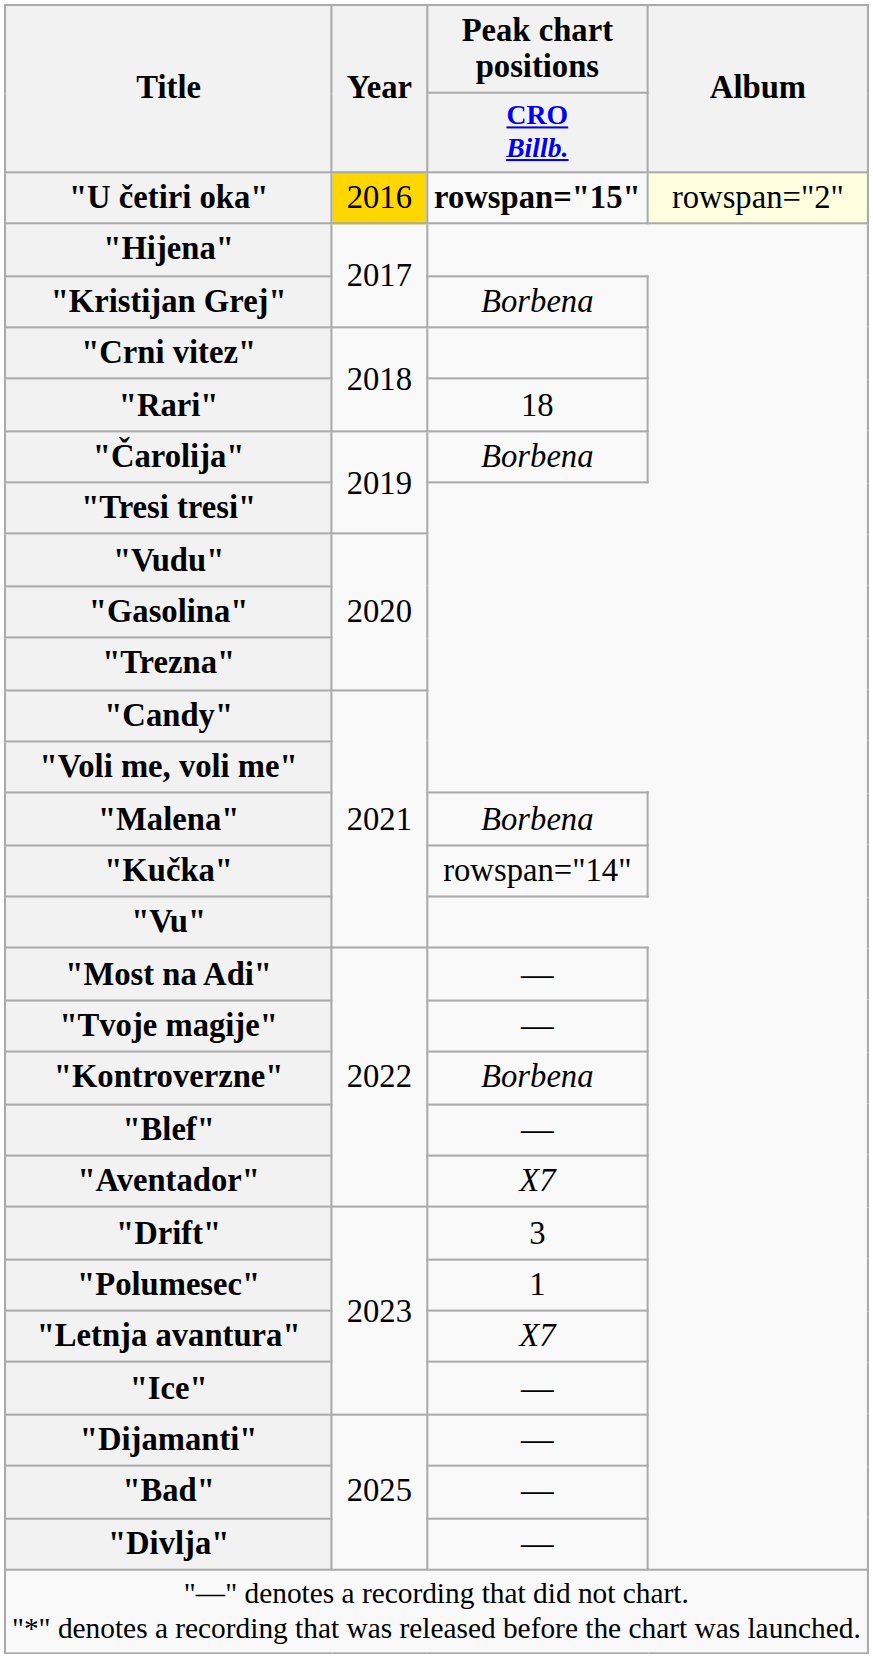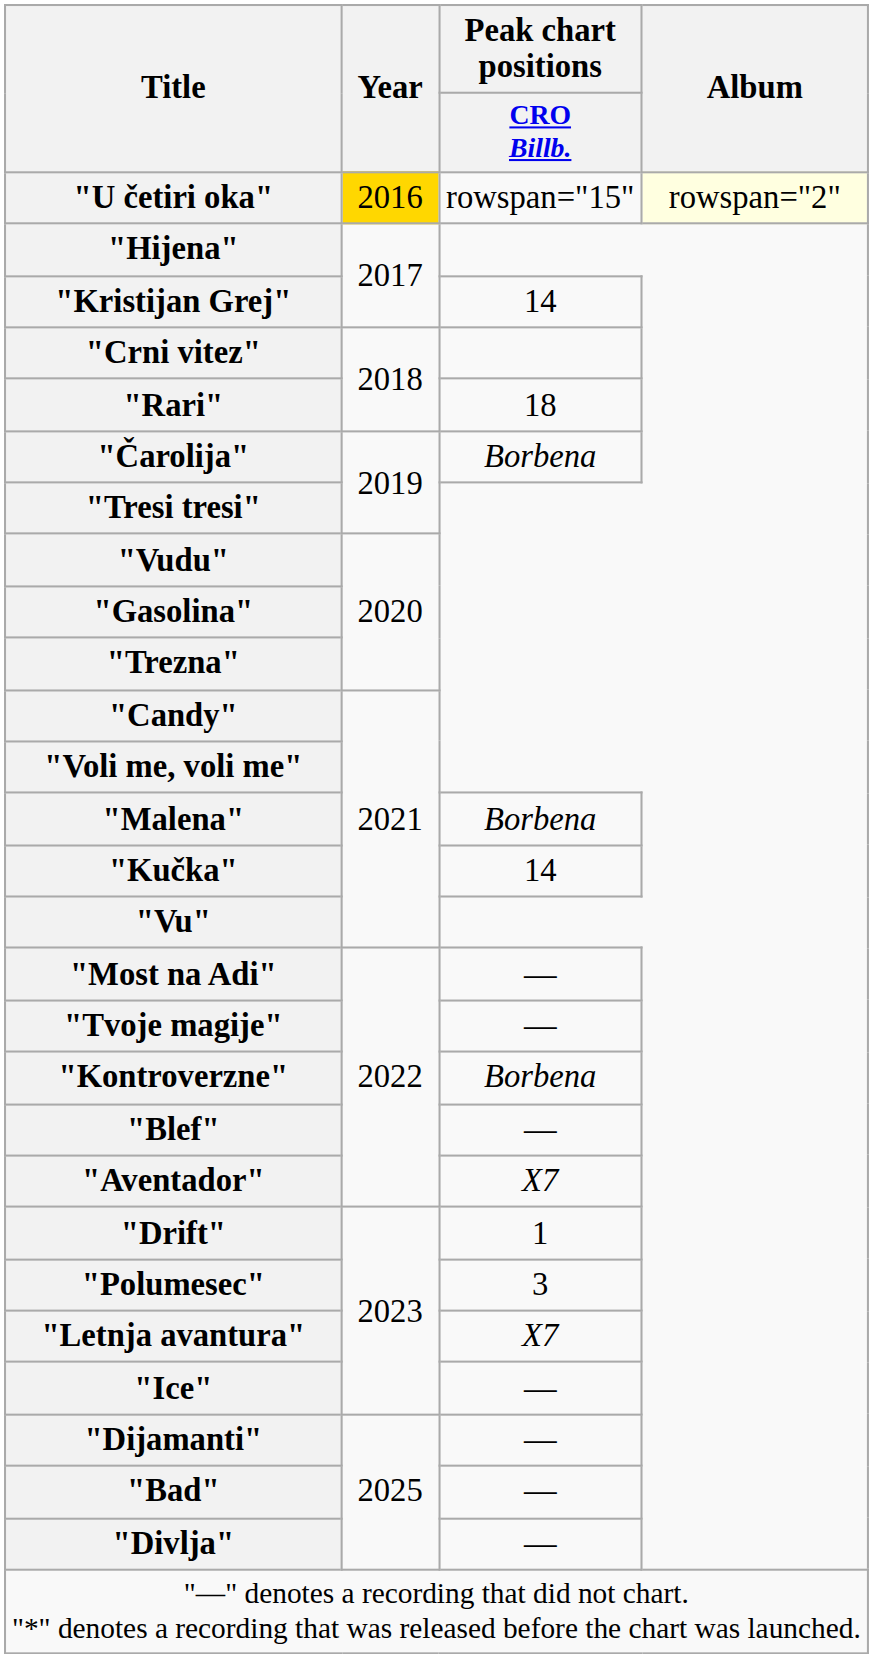(537, 197) bold -> (540, 197) normal
(537, 300) Borbena -> (540, 300) 14
(537, 870) rowspan="14" -> (540, 870) 14
(537, 1232) 3 -> (540, 1232) 1
(537, 1284) 1 -> (540, 1284) 3
